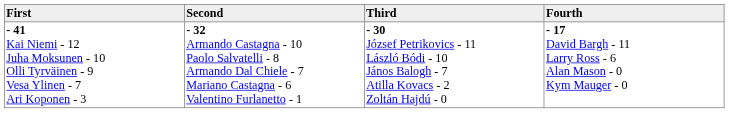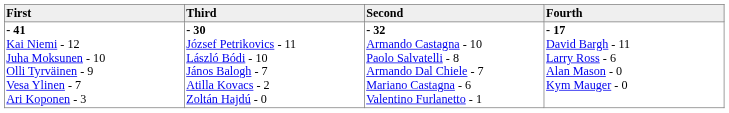columns swapped: (205, 13) <-> (381, 13)
